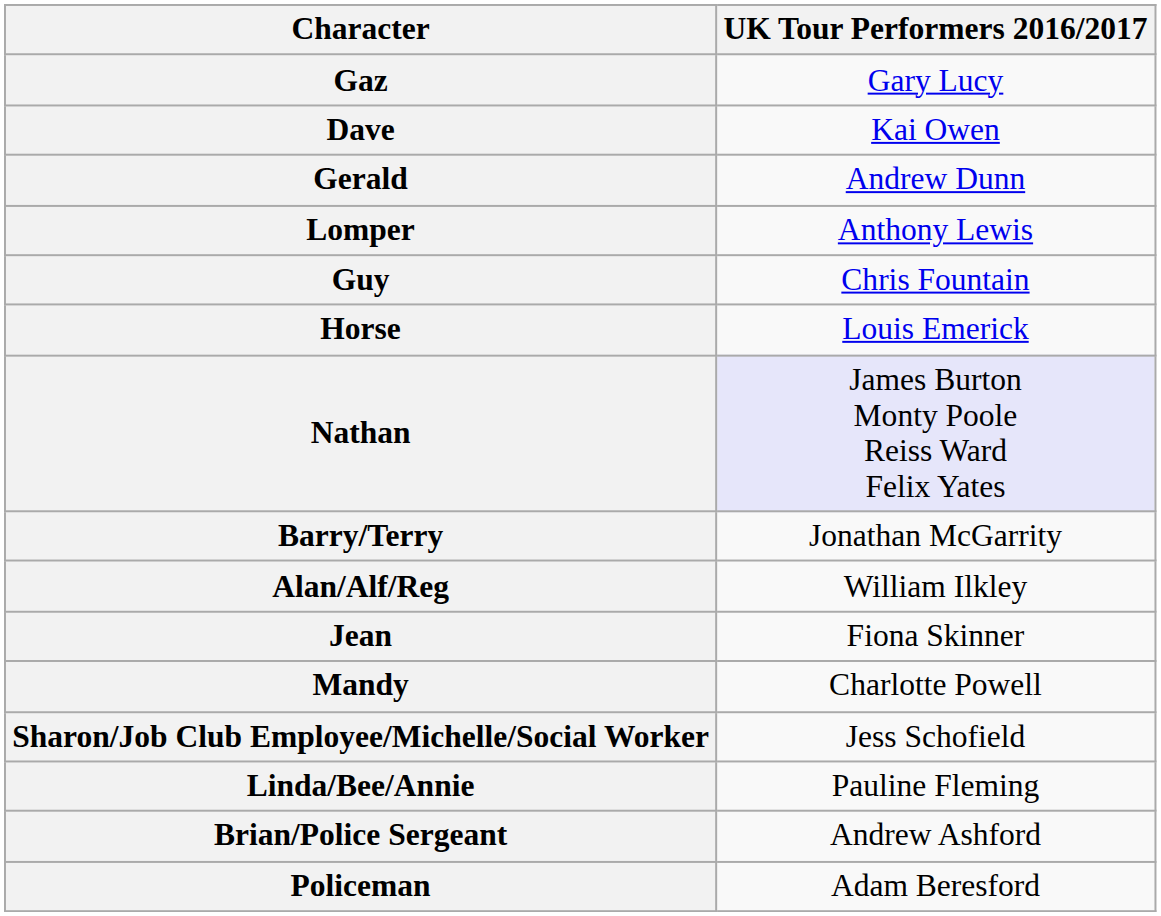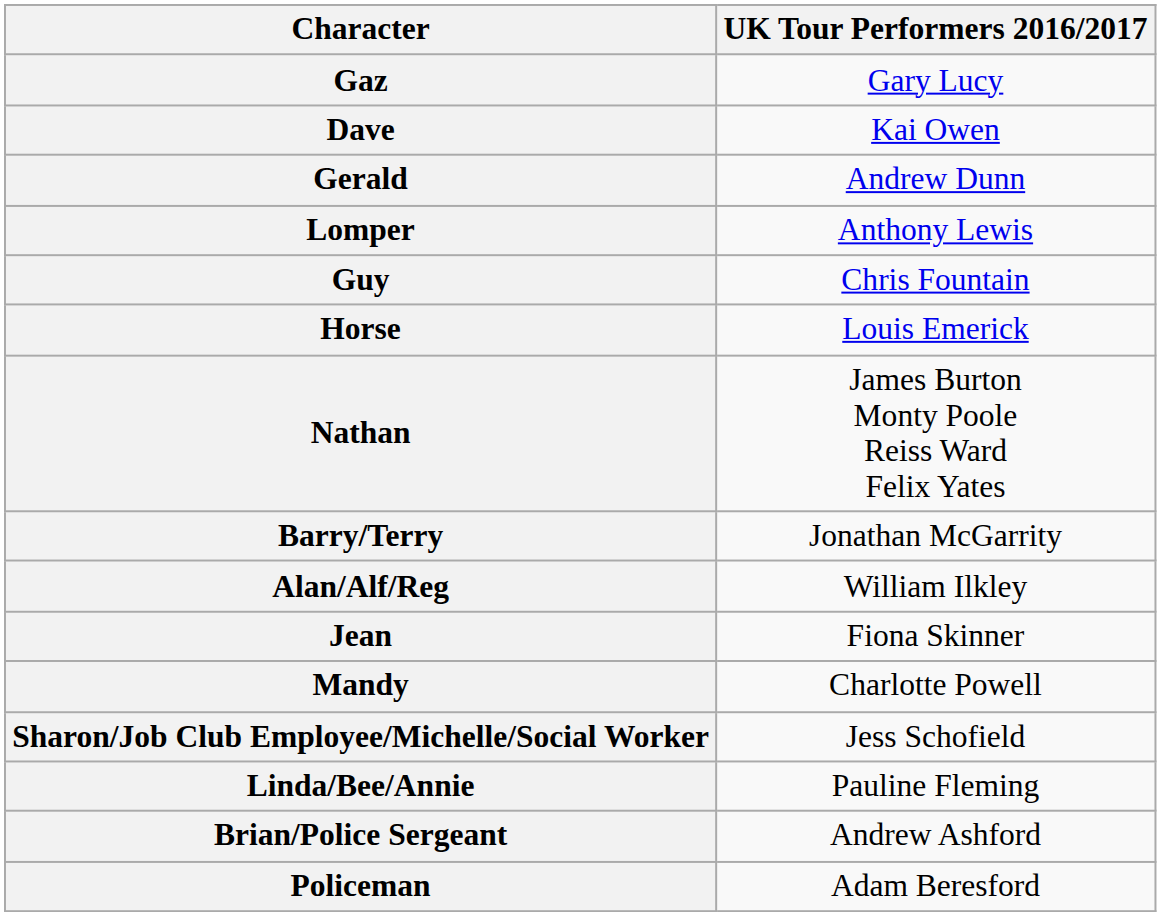(935, 432) lavender background -> (935, 432) no background
